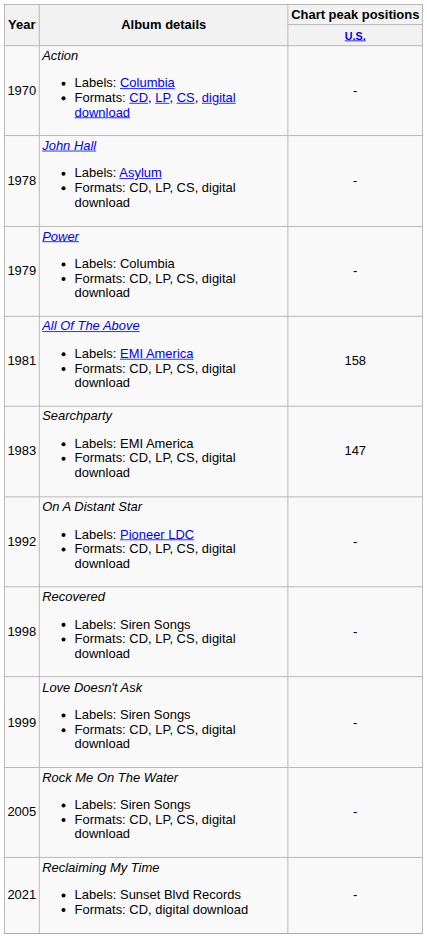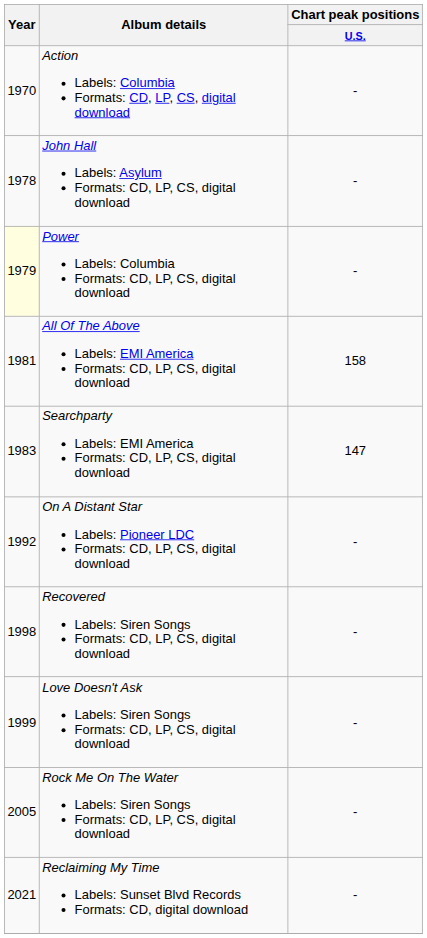(22, 271) no background -> (22, 271) lightyellow background
